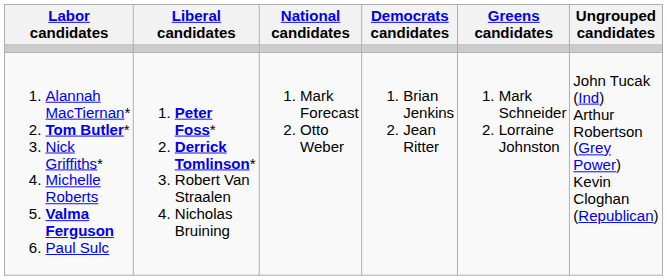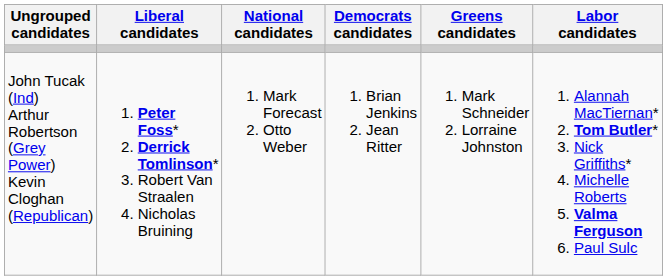columns swapped: (69, 24) <-> (616, 24)
